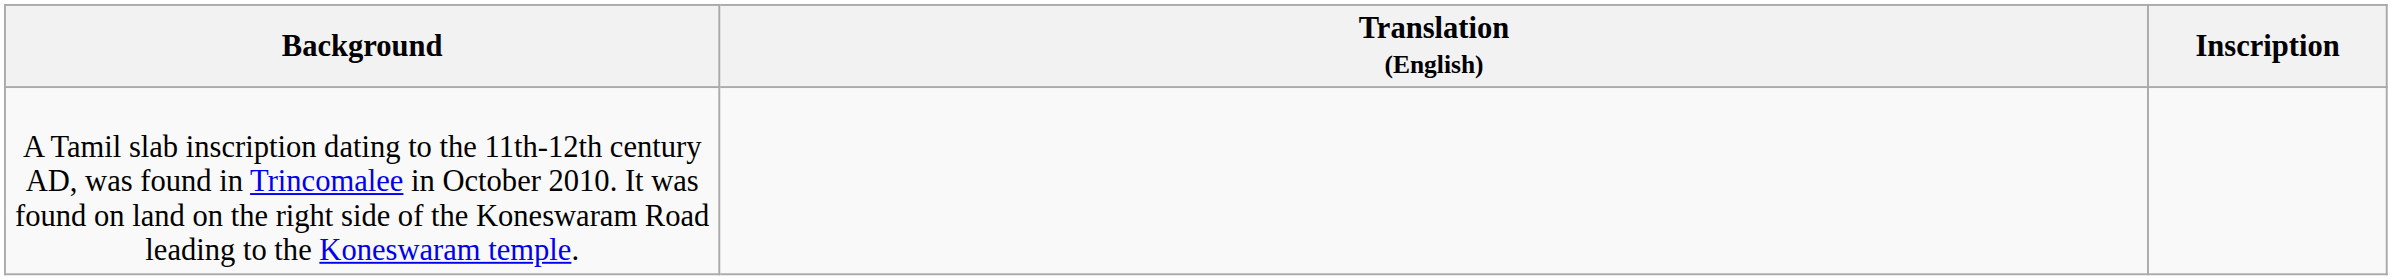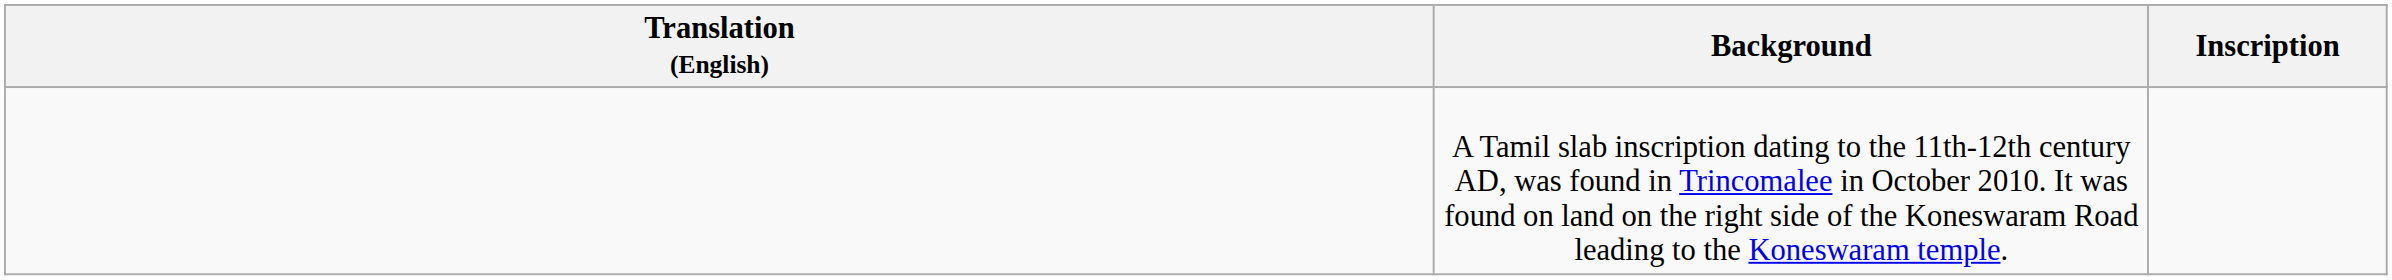columns swapped: (362, 45) <-> (1434, 45)
